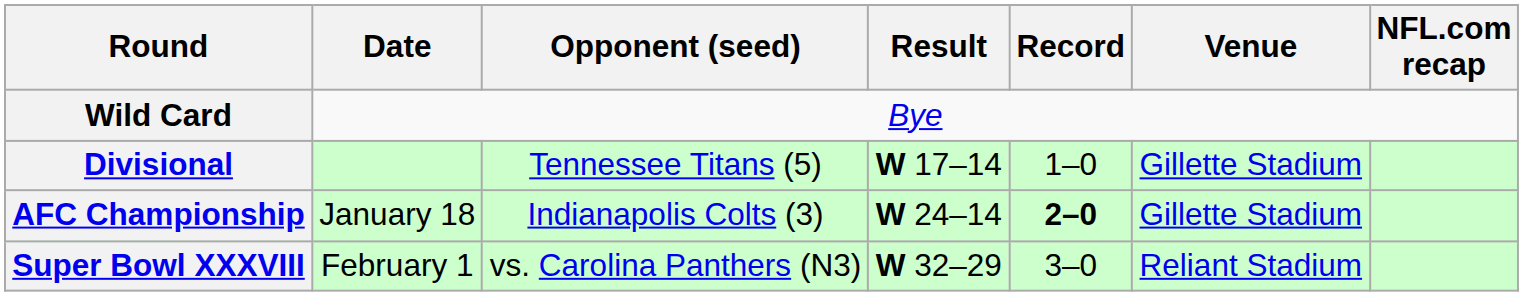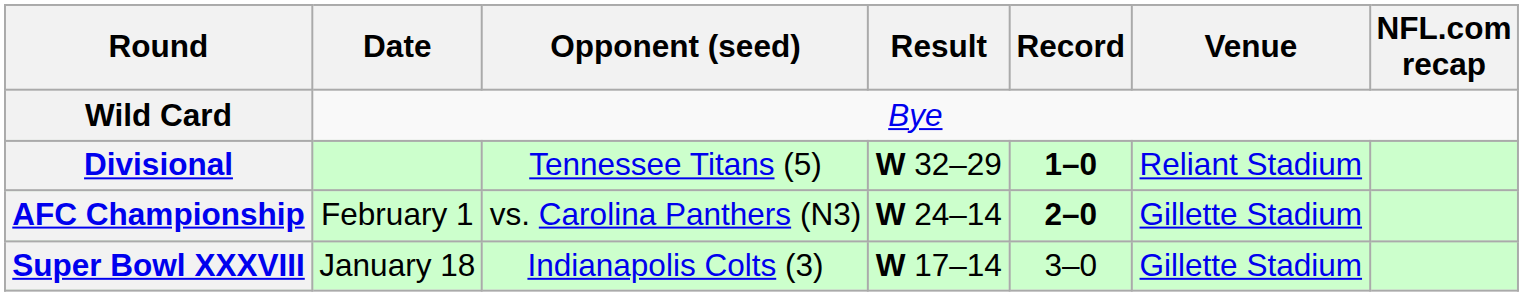(939, 164) W 17–14 -> (939, 164) W 32–29
(1071, 164) normal -> (1071, 164) bold
(1251, 164) Gillette Stadium -> (1251, 164) Reliant Stadium
(397, 214) January 18 -> (397, 214) February 1
(675, 214) Indianapolis Colts (3) -> (675, 214) vs. Carolina Panthers (N3)
(397, 264) February 1 -> (397, 264) January 18
(675, 264) vs. Carolina Panthers (N3) -> (675, 264) Indianapolis Colts (3)
(939, 264) W 32–29 -> (939, 264) W 17–14
(1251, 264) Reliant Stadium -> (1251, 264) Gillette Stadium
